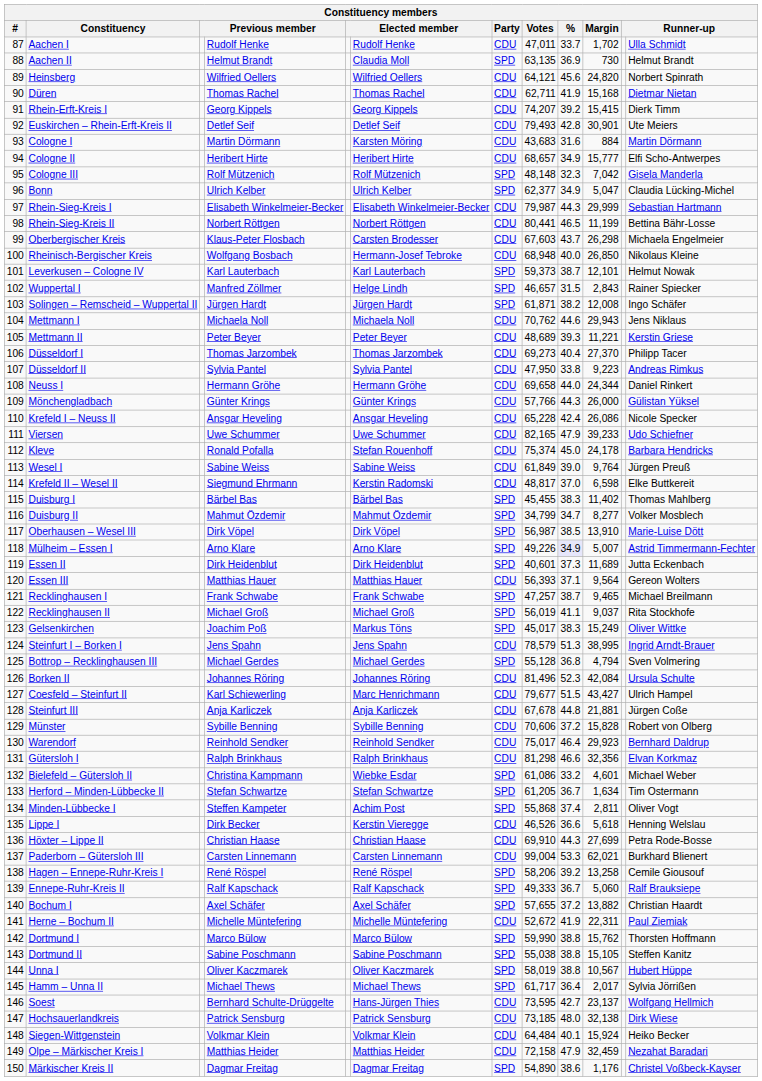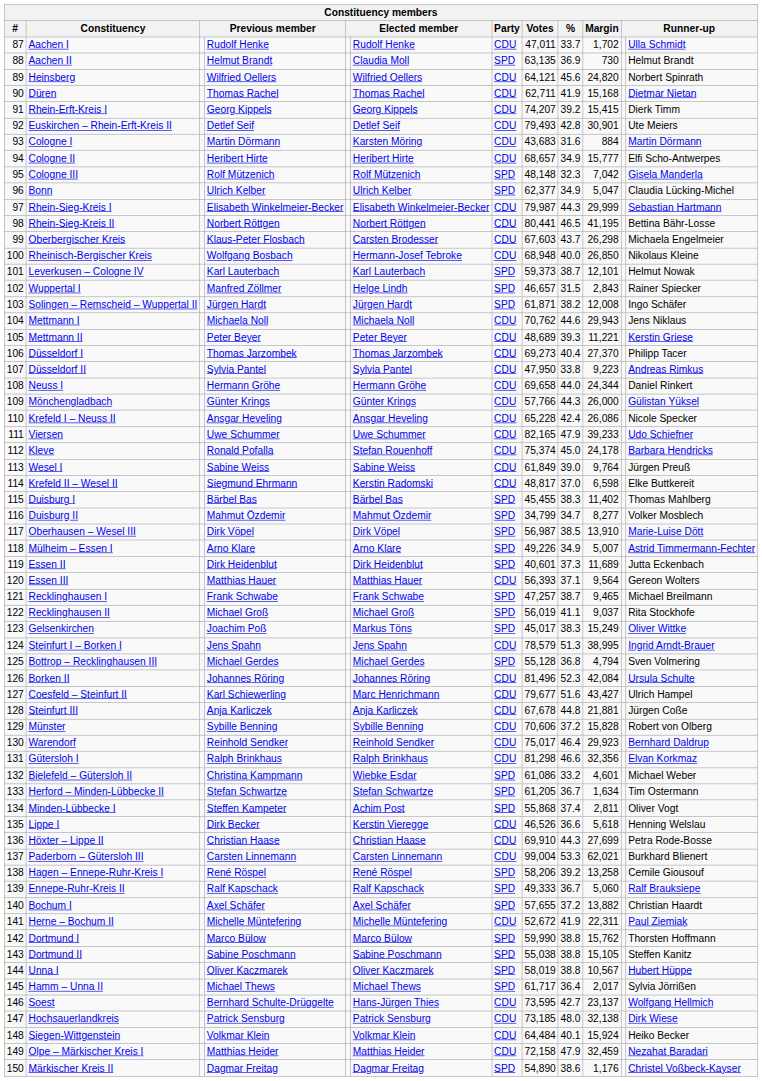(603, 223) 11,199 -> (603, 223) 41,195
(570, 548) lavender background -> (570, 548) no background
(570, 694) 51.5 -> (570, 694) 51.6
